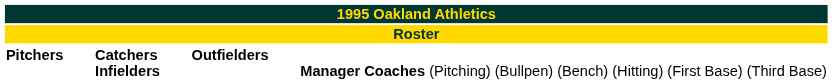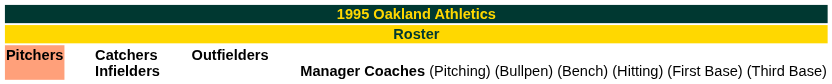(35, 54) no background -> (35, 54) lightsalmon background
